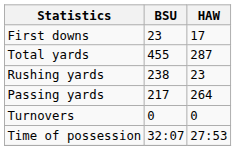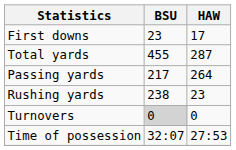rows swapped: (56, 75) <-> (56, 95)
(151, 116) no background -> (151, 116) lightgrey background
